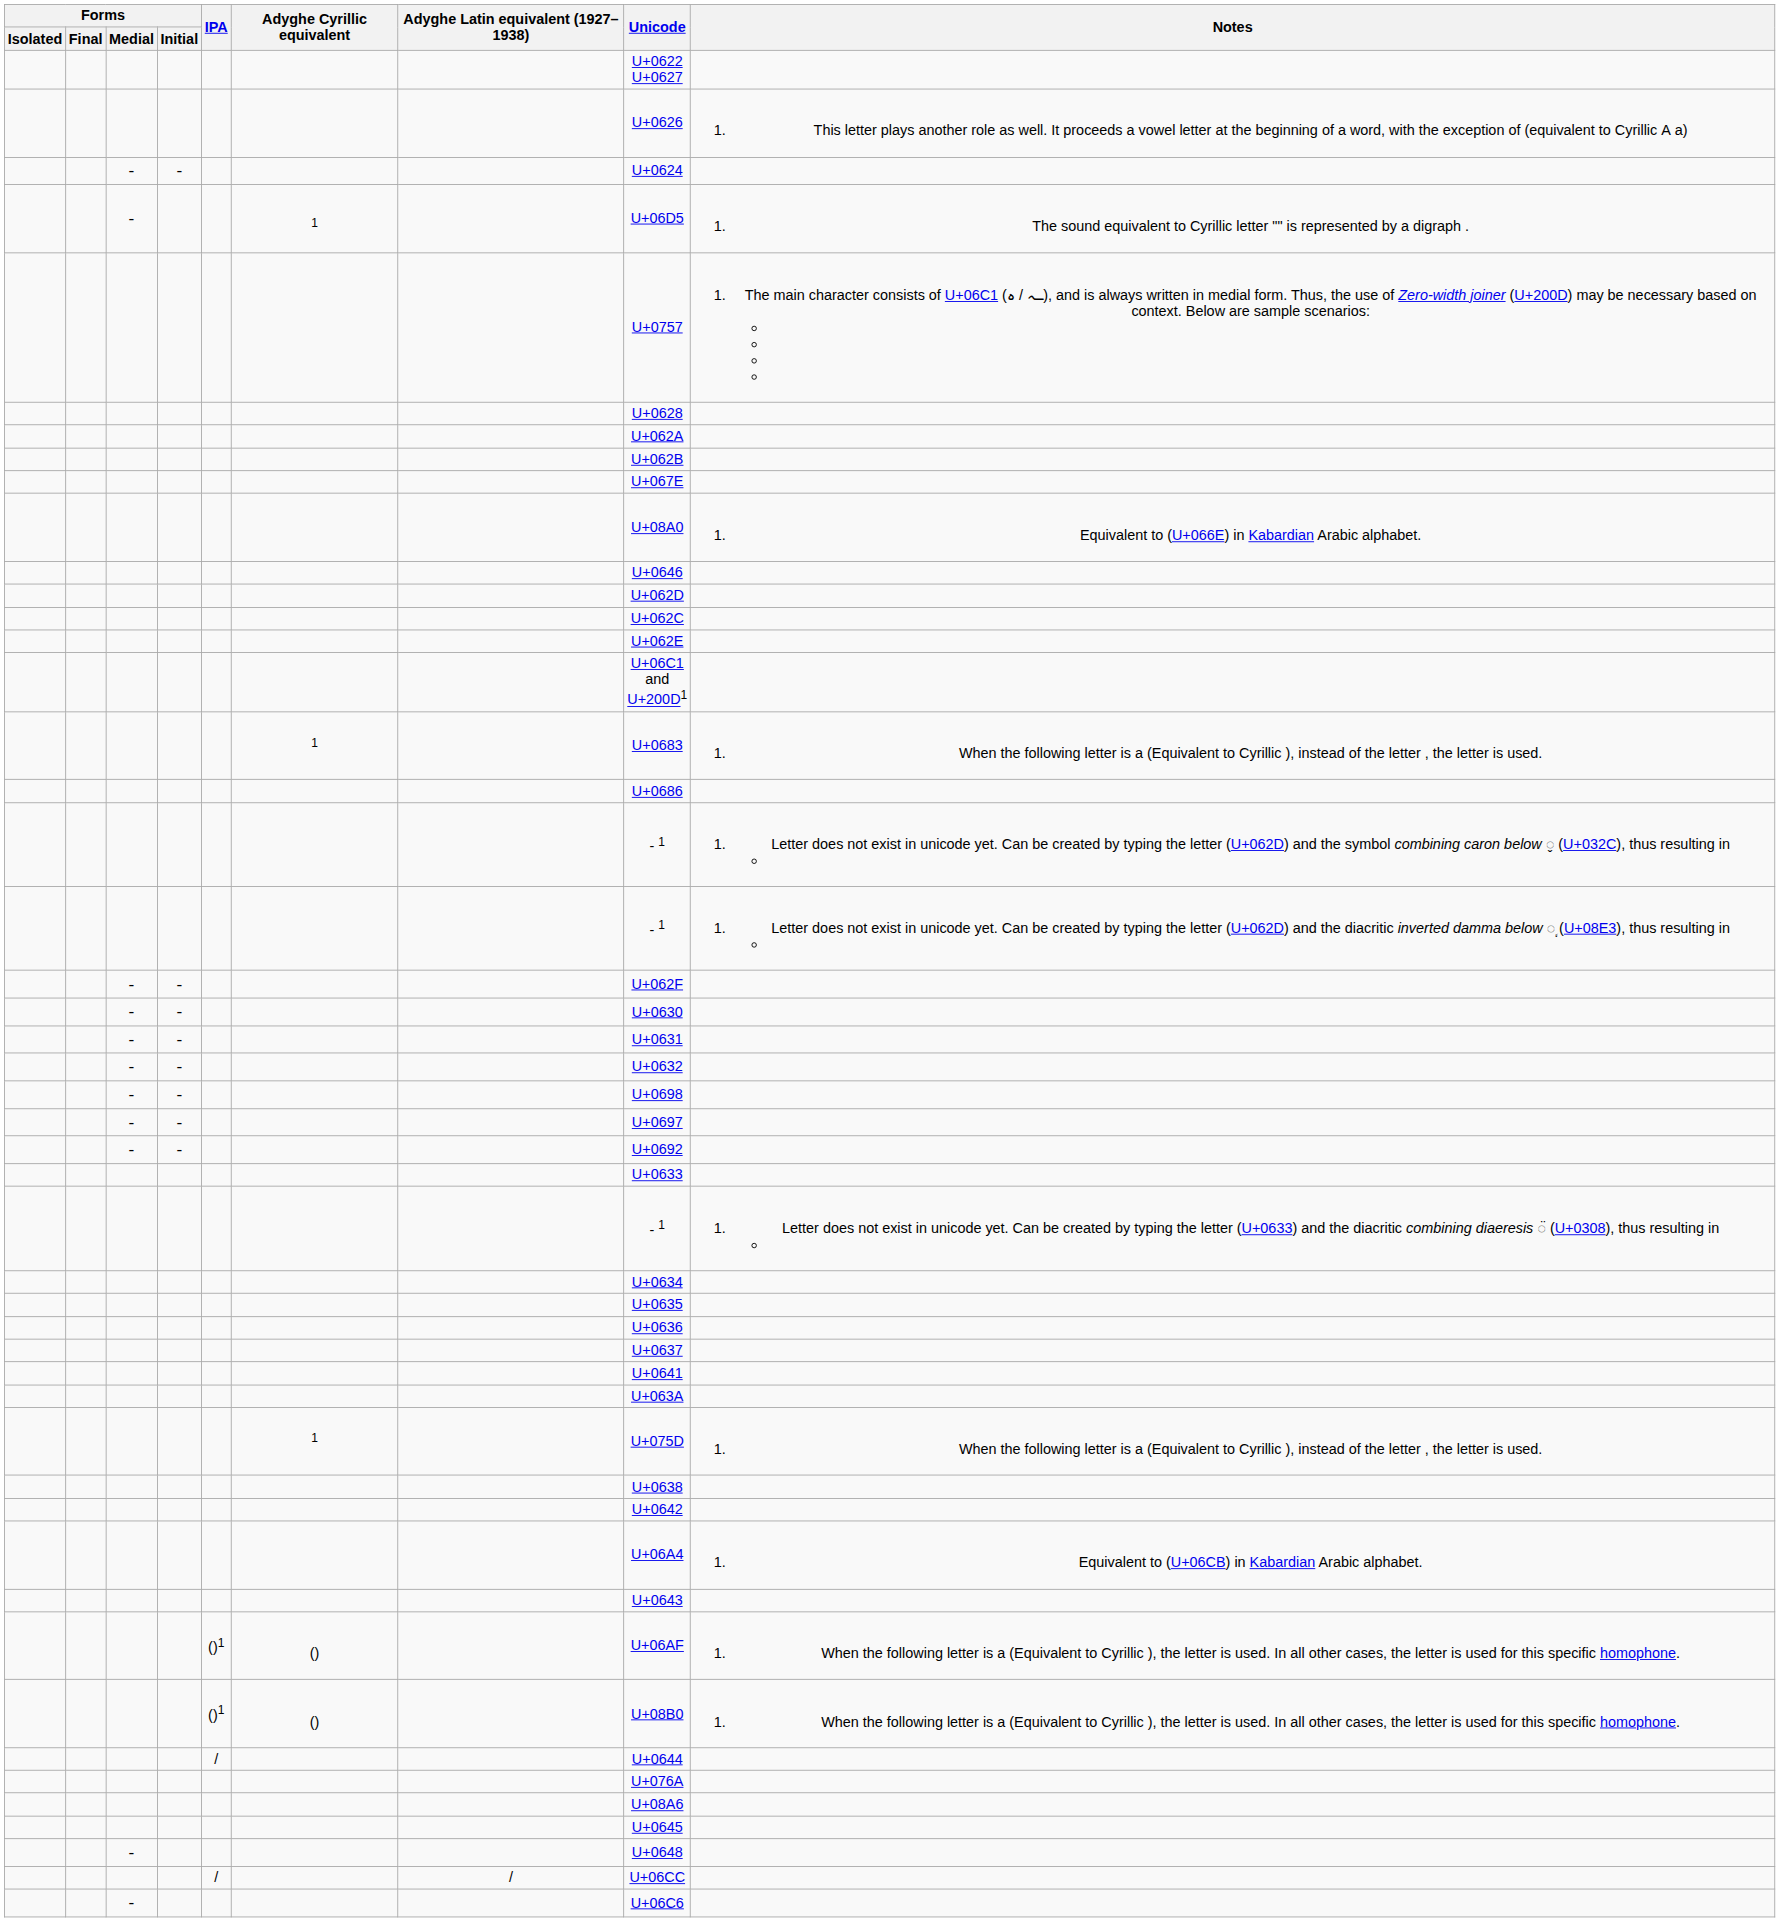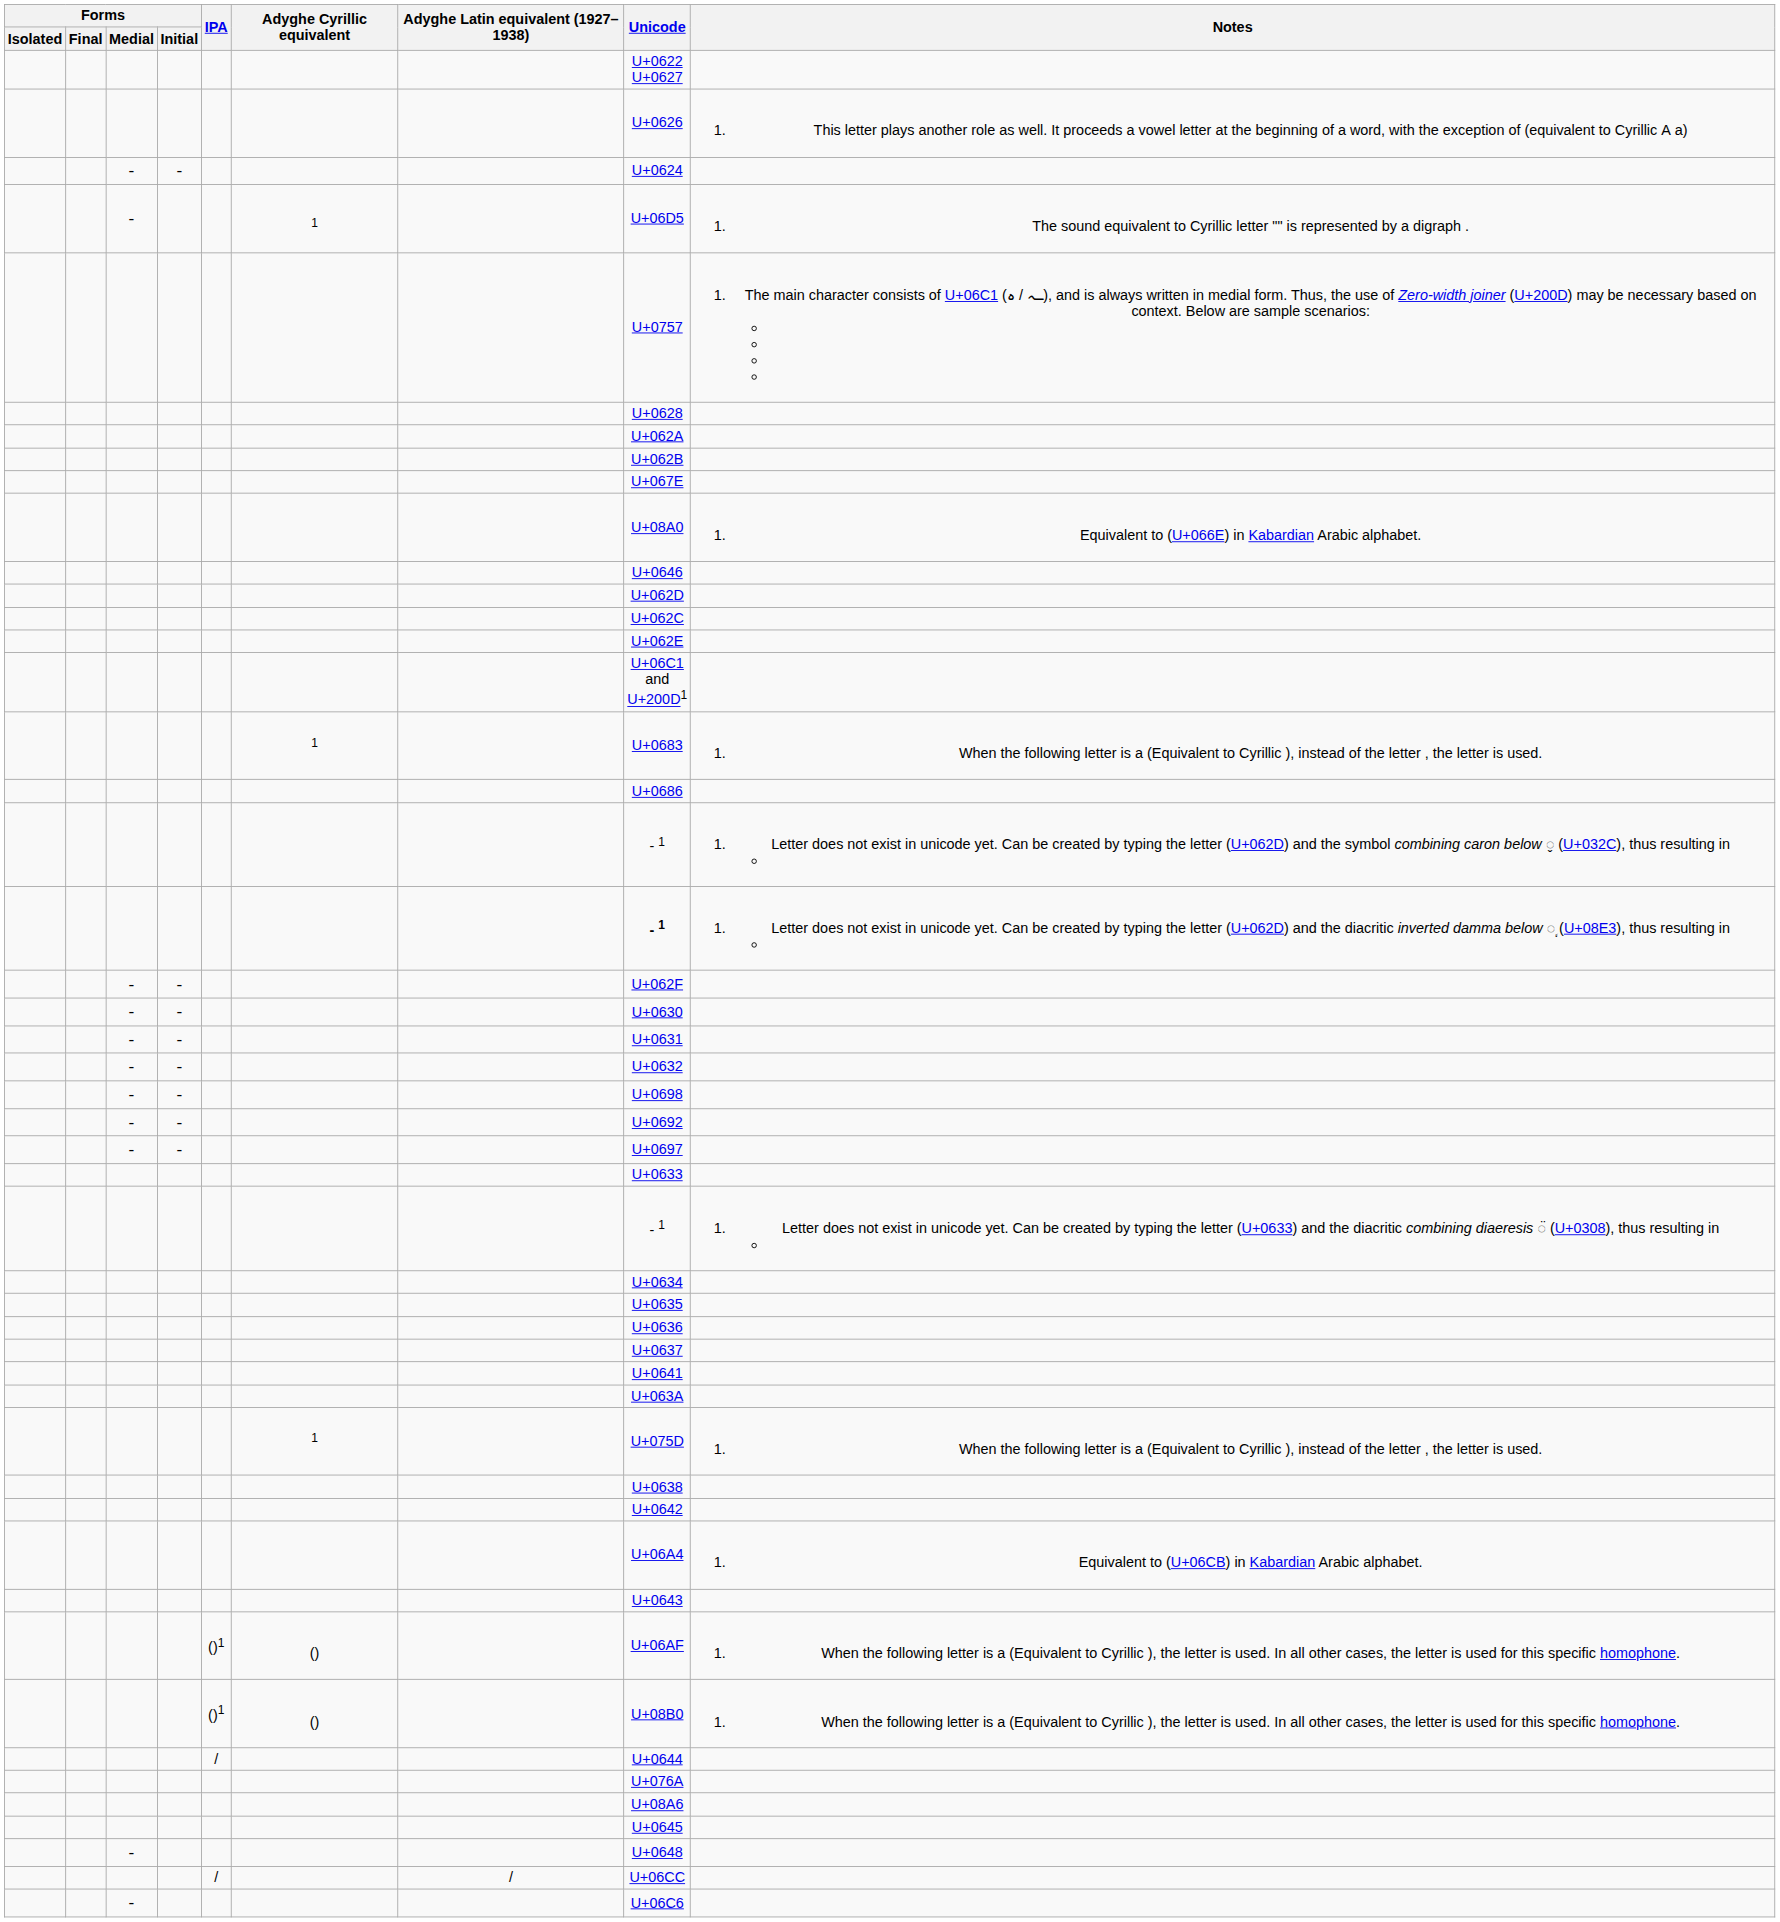(657, 928) normal -> (657, 928) bold
(657, 1122) U+0697 -> (657, 1122) U+0692
(657, 1149) U+0692 -> (657, 1149) U+0697
